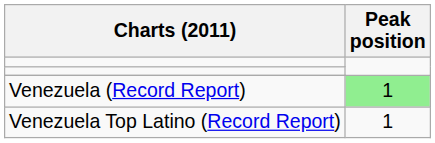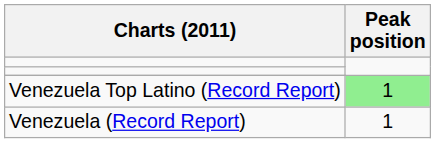(127, 90) Venezuela (Record Report) -> (175, 90) Venezuela Top Latino (Record Report)
(175, 121) Venezuela Top Latino (Record Report) -> (127, 121) Venezuela (Record Report)
